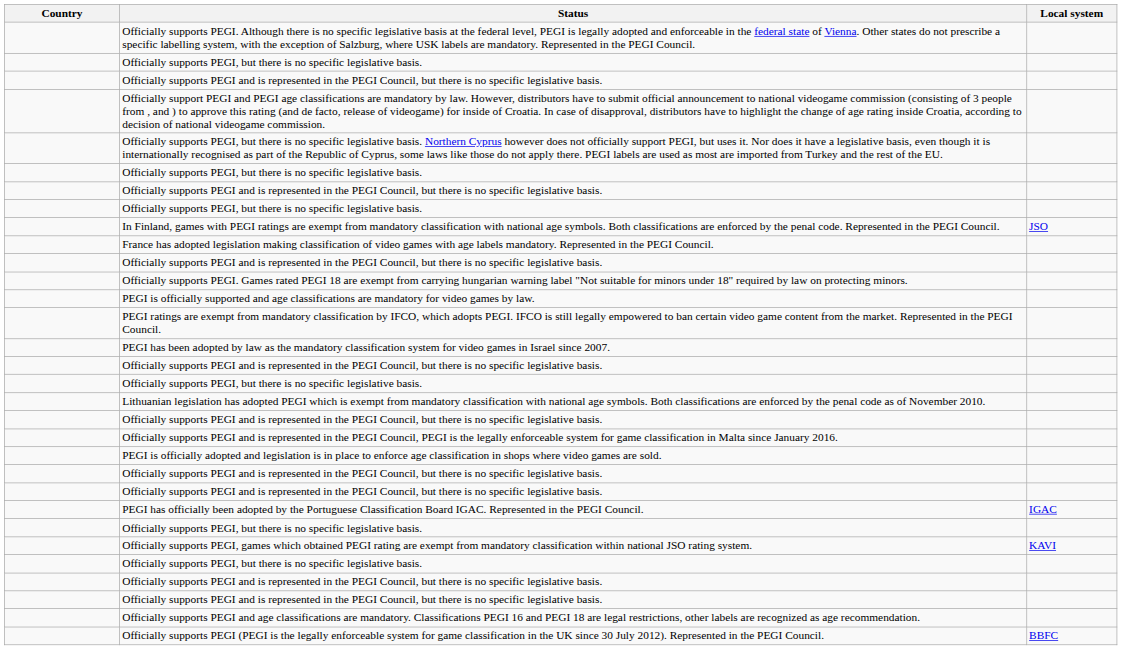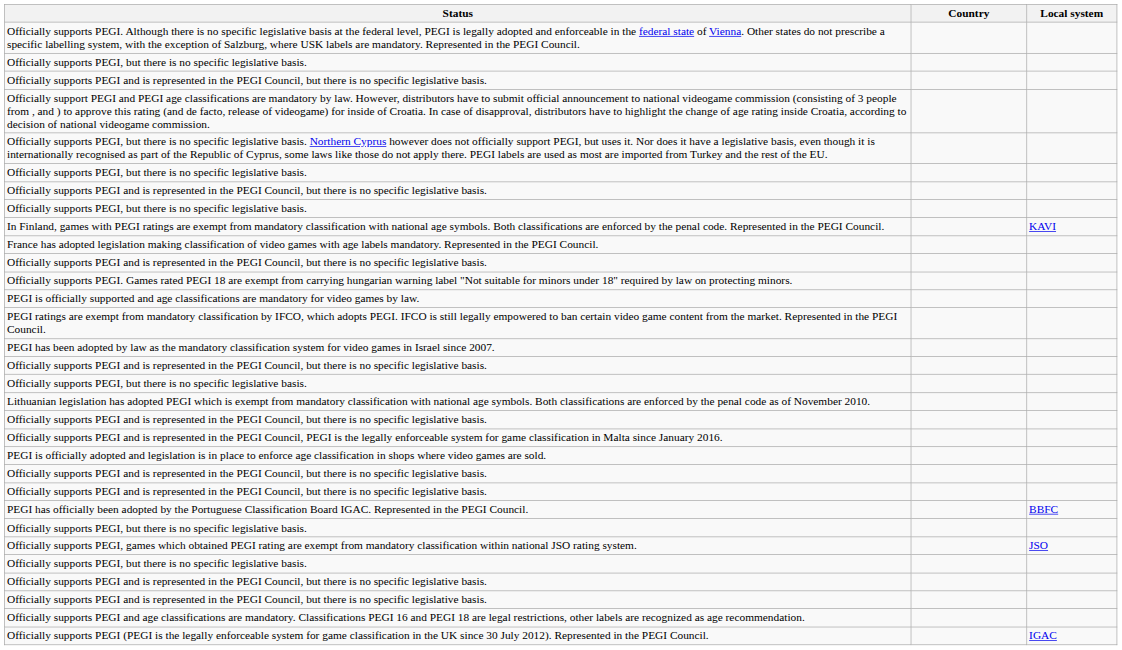columns swapped: (62, 13) <-> (573, 13)
(1039, 226) JSO -> (1043, 226) KAVI
(1043, 509) IGAC -> (1044, 509) BBFC
(1043, 545) KAVI -> (1039, 545) JSO
(1044, 635) BBFC -> (1043, 635) IGAC
